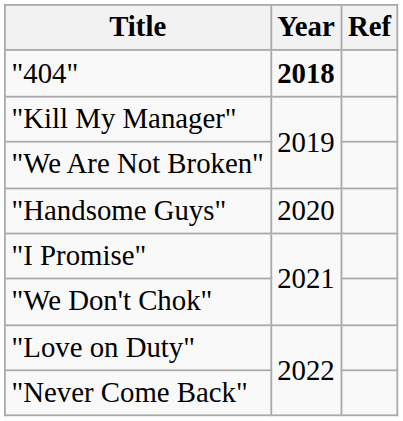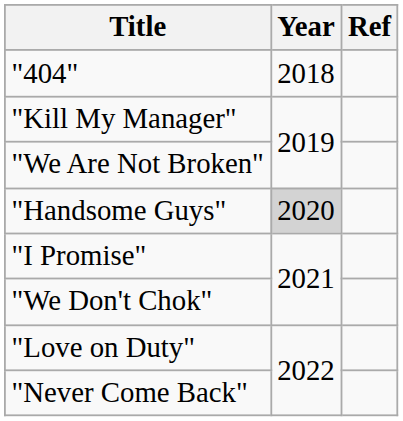(306, 73) bold -> (306, 73) normal
(306, 210) no background -> (306, 210) lightgrey background
